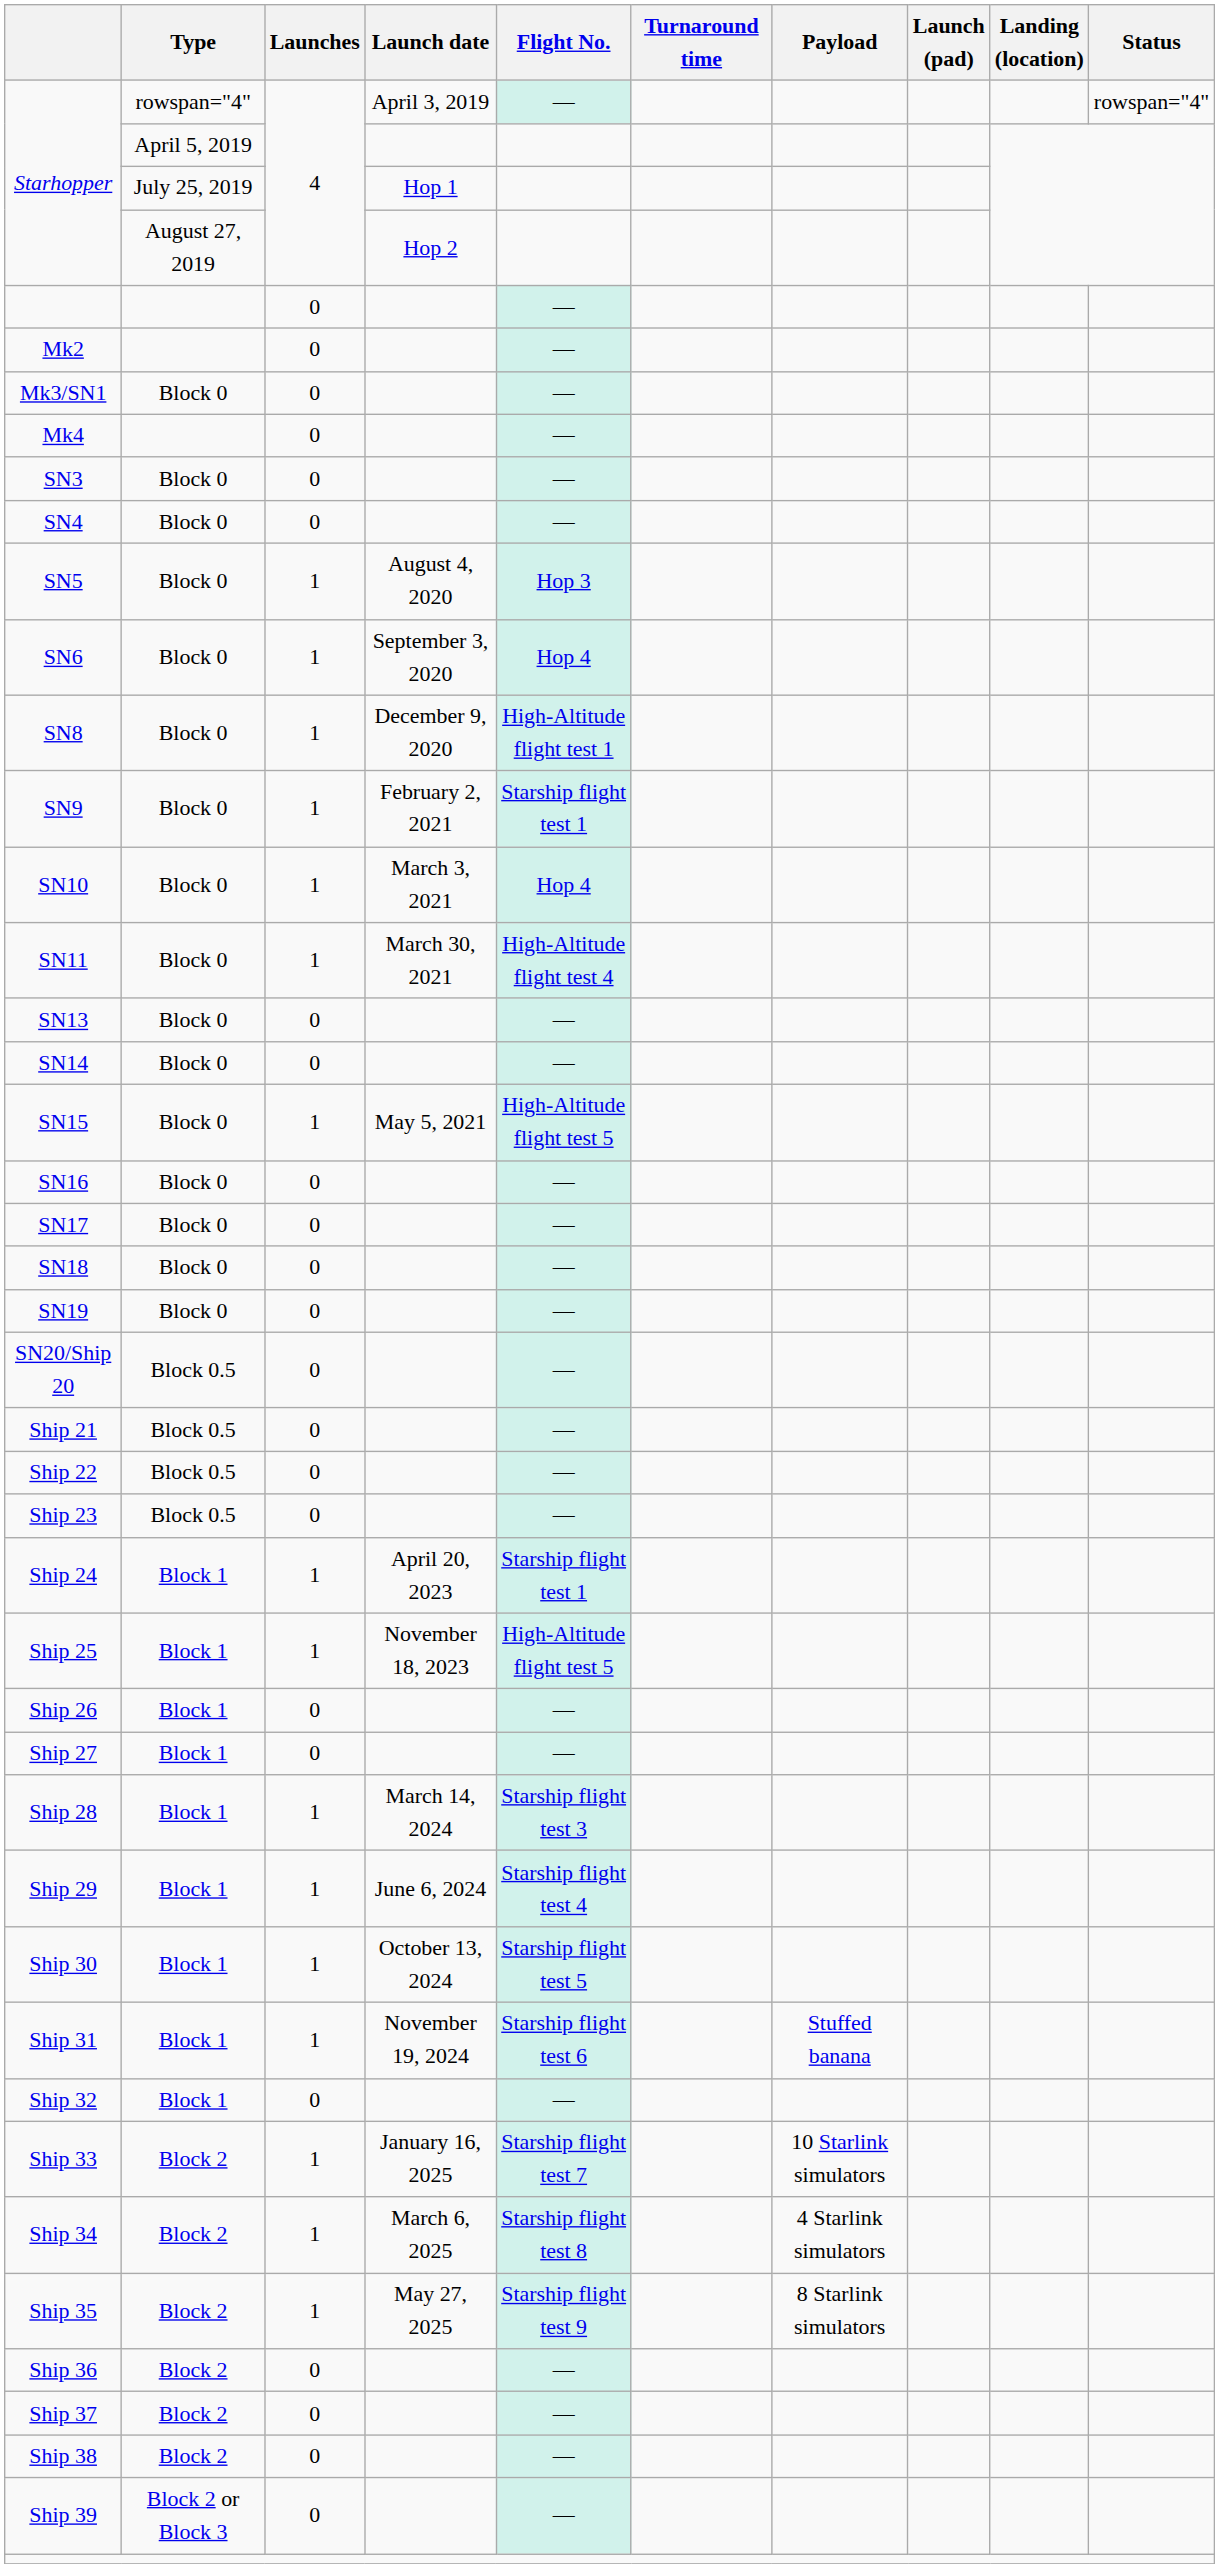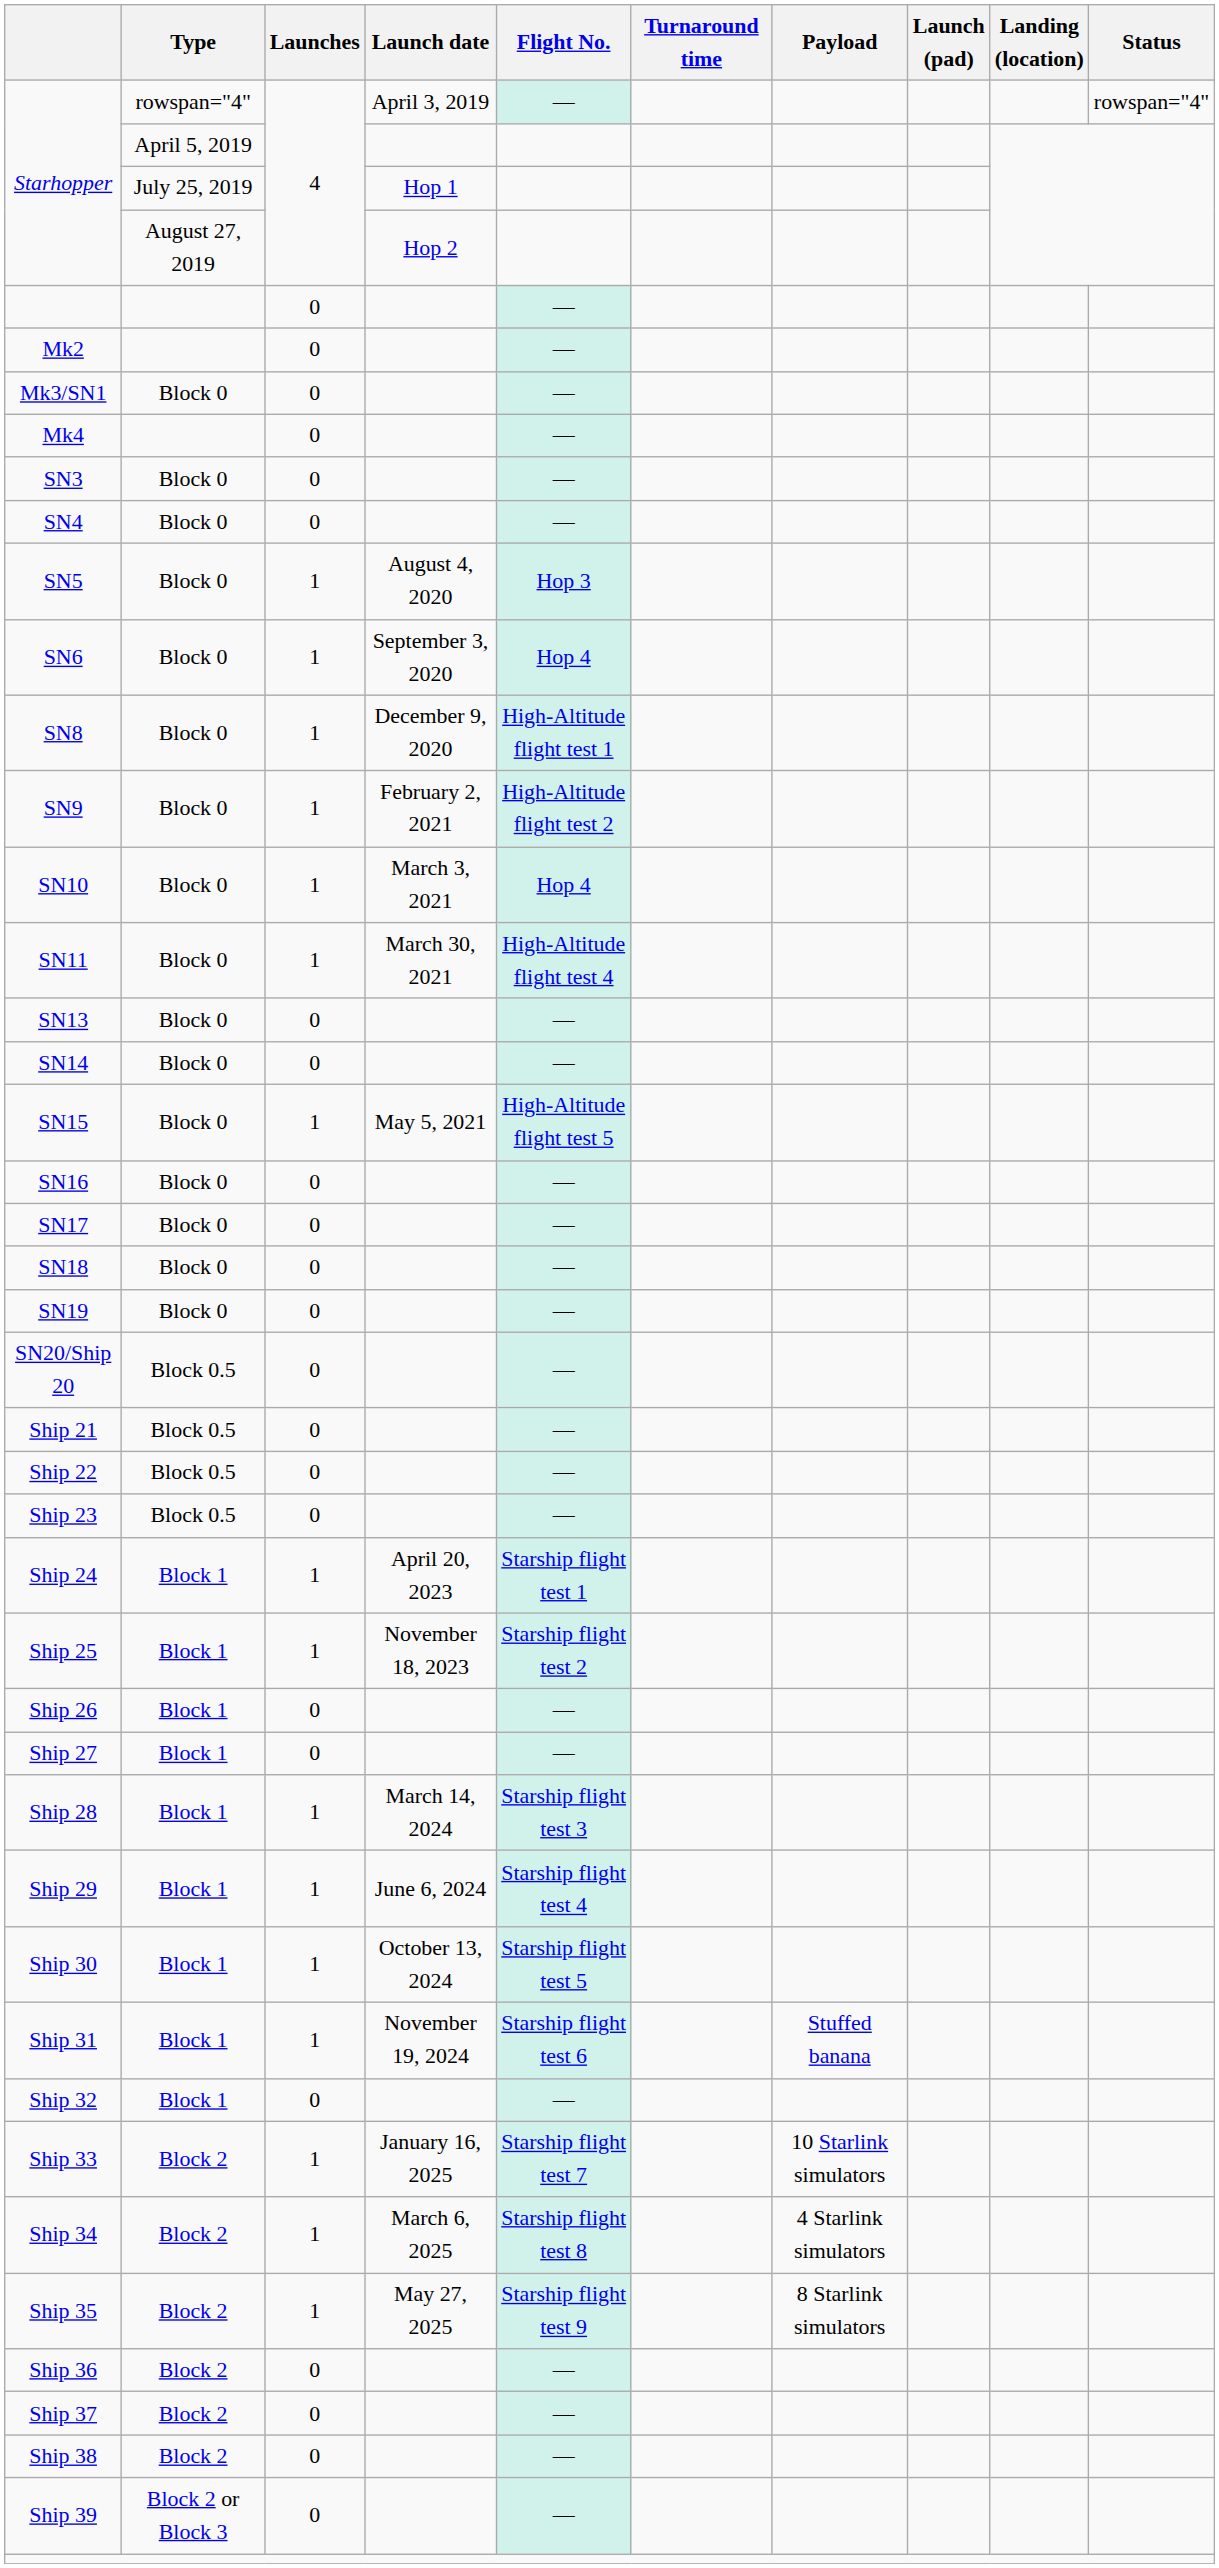(564, 808) Starship flight test 1 -> (564, 808) High-Altitude flight test 2
(564, 1650) High-Altitude flight test 5 -> (564, 1650) Starship flight test 2
